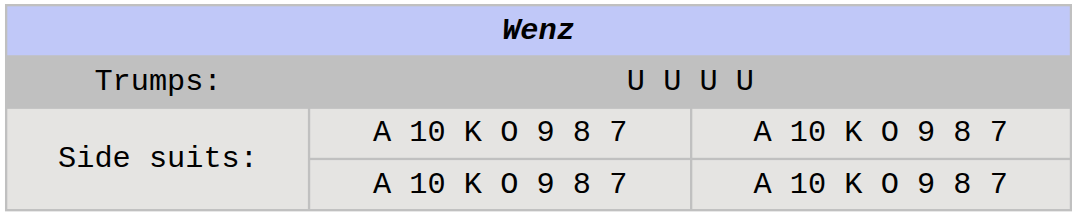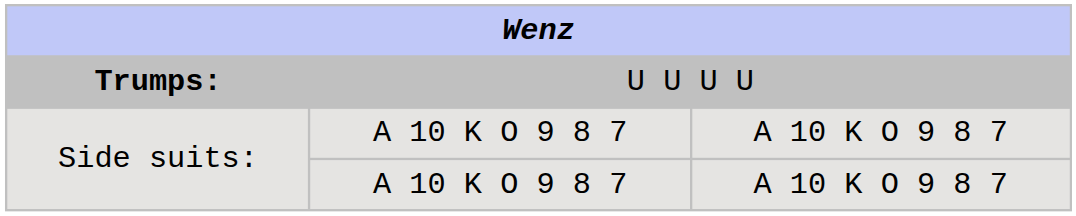(158, 82) normal -> (158, 82) bold
